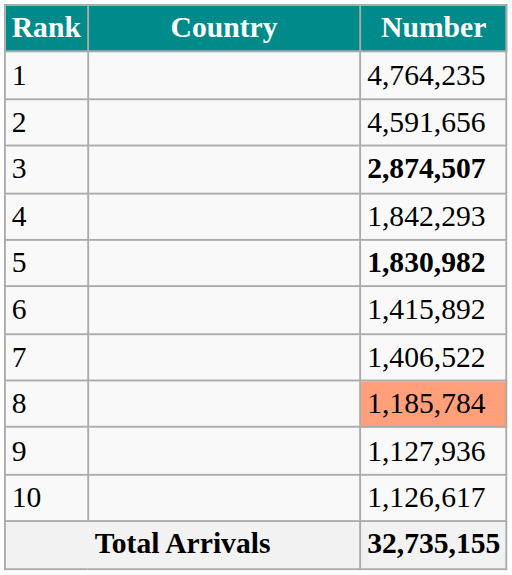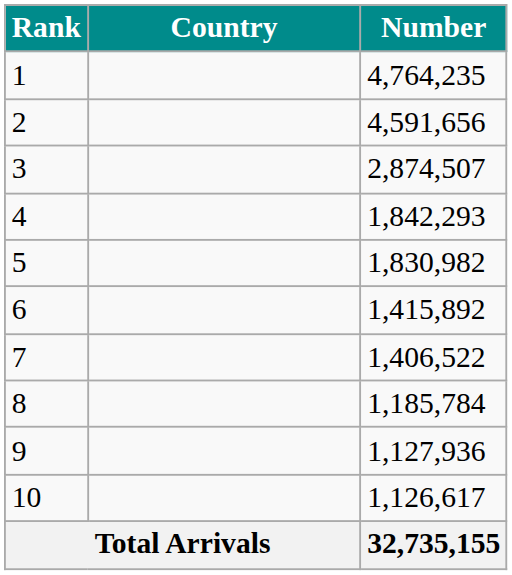(426, 168) bold -> (426, 168) normal
(426, 262) bold -> (426, 262) normal
(426, 403) lightsalmon background -> (426, 403) no background
